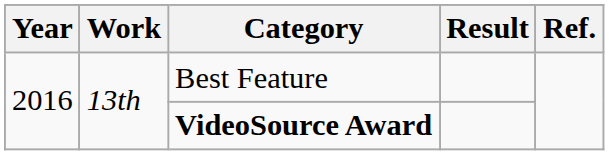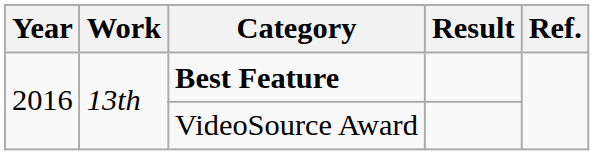(252, 76) normal -> (257, 76) bold
(304, 125) bold -> (296, 125) normal
